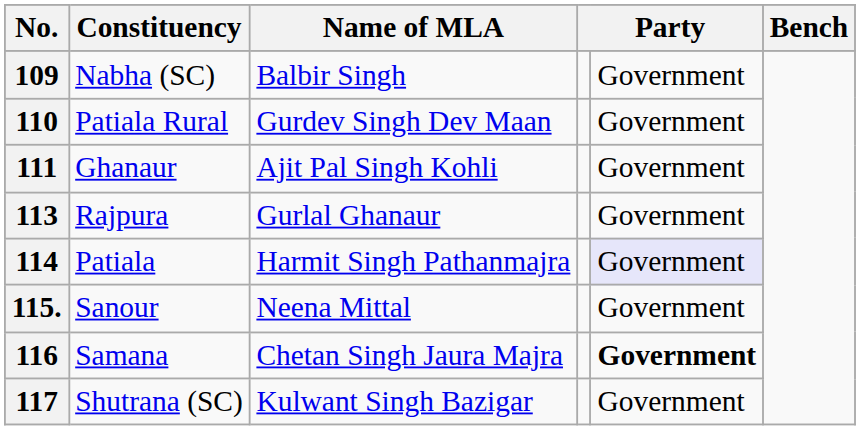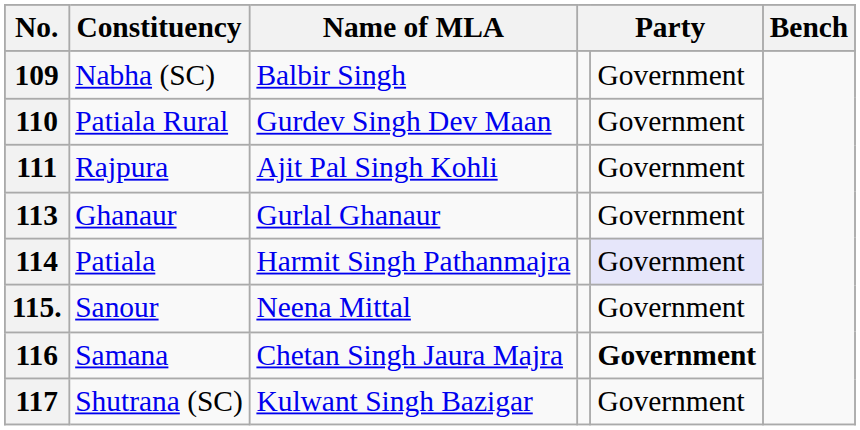(126, 167) Ghanaur -> (122, 167) Rajpura
(122, 214) Rajpura -> (126, 214) Ghanaur
